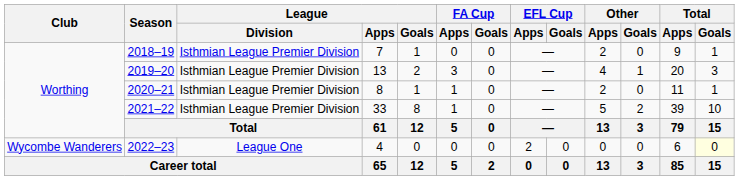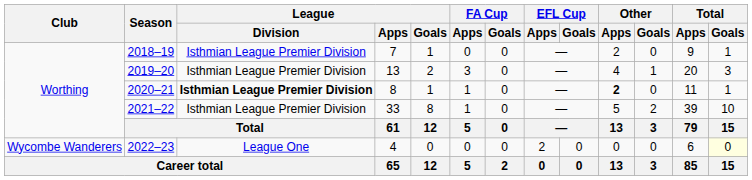(269, 90) normal -> (276, 90) bold
(603, 90) normal -> (616, 90) bold
